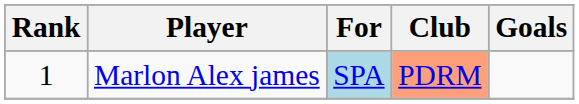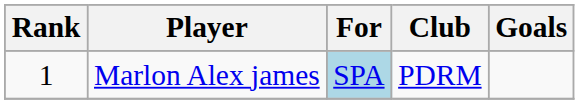(440, 74) lightsalmon background -> (440, 74) no background
